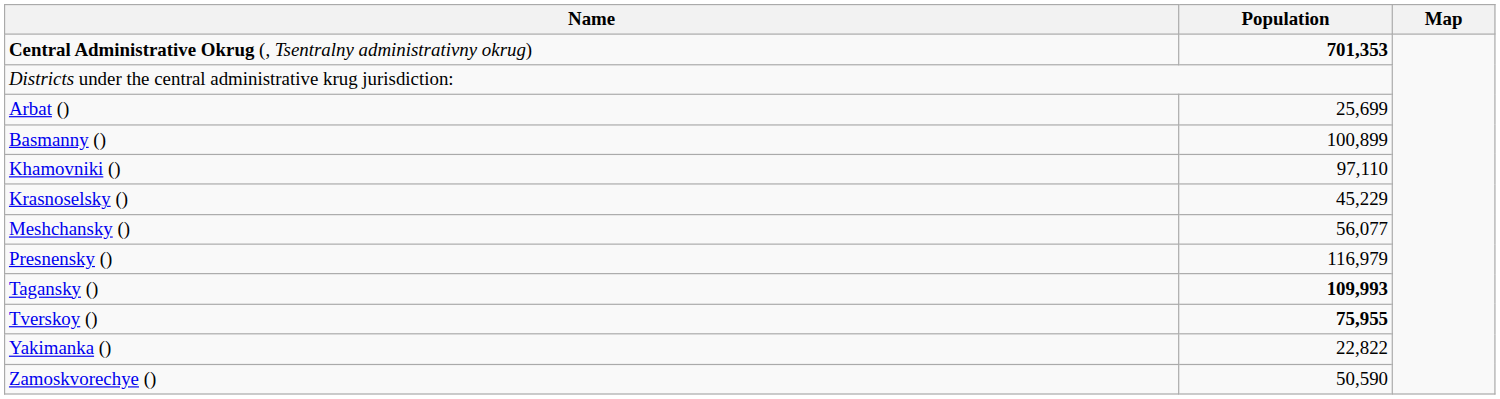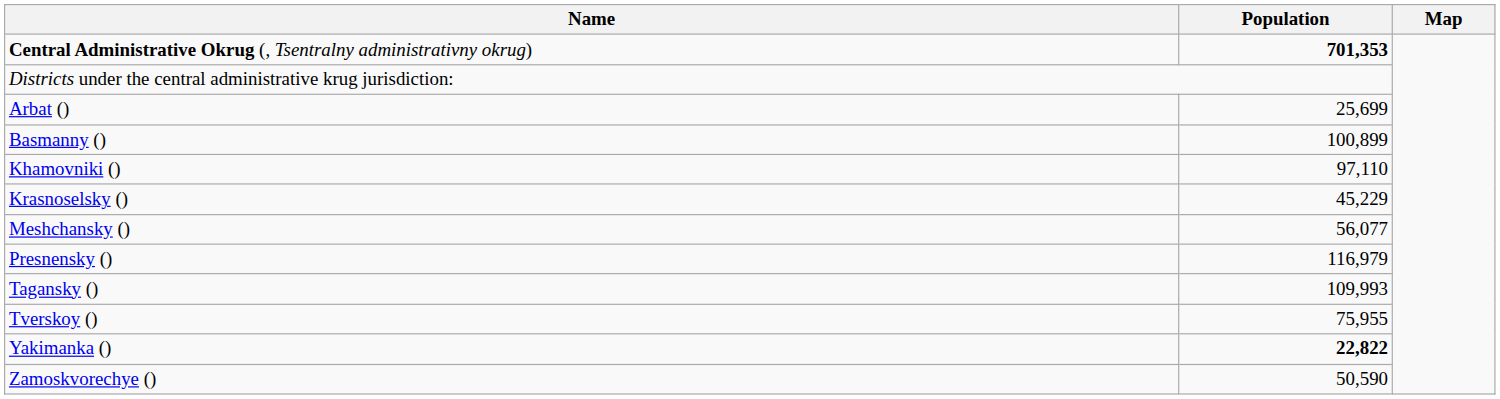(1357, 288) bold -> (1357, 288) normal
(1362, 318) bold -> (1362, 318) normal
(1362, 348) normal -> (1362, 348) bold
